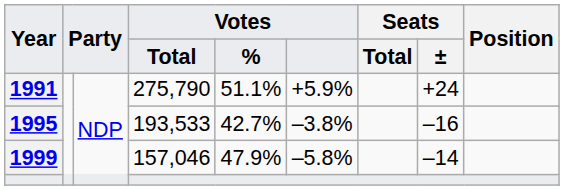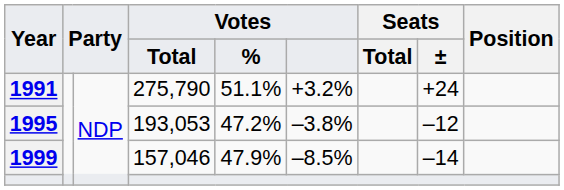(322, 90) +5.9% -> (322, 90) +3.2%
(172, 124) 193,533 -> (172, 124) 193,053
(251, 124) 42.7% -> (251, 124) 47.2%
(441, 124) –16 -> (441, 124) –12
(322, 158) –5.8% -> (322, 158) –8.5%
